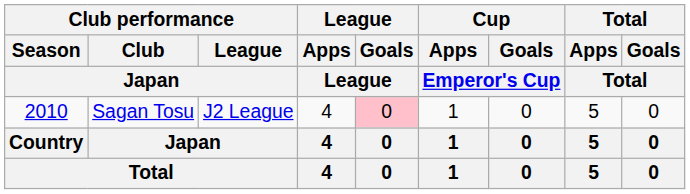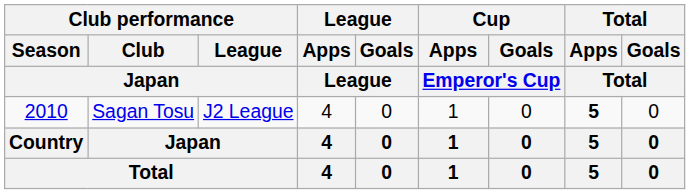(387, 111) pink background -> (387, 111) no background
(594, 111) normal -> (594, 111) bold
